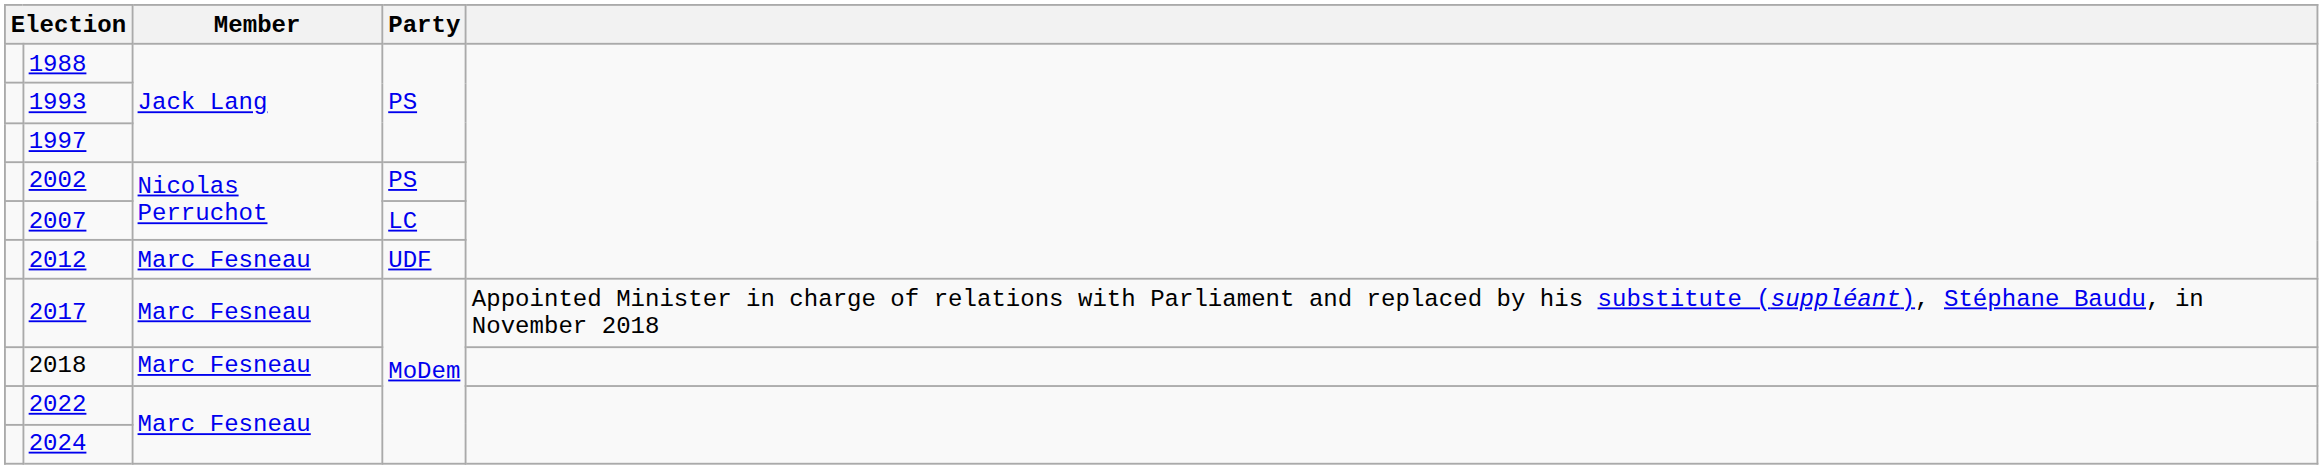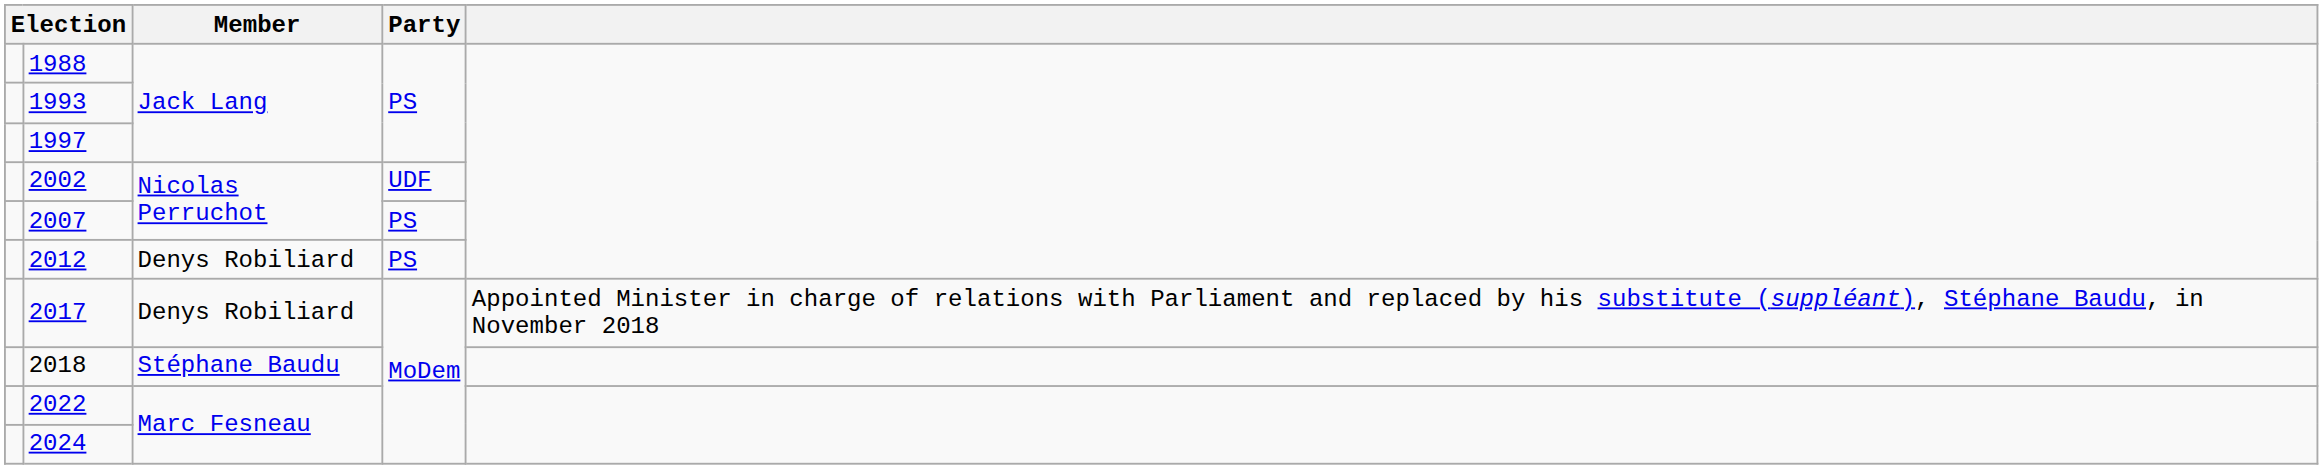(403, 181) PS -> (410, 181) UDF
(403, 221) LC -> (403, 221) PS
(224, 260) Marc Fesneau -> (246, 260) Denys Robiliard
(410, 260) UDF -> (403, 260) PS
(224, 313) Marc Fesneau -> (246, 313) Denys Robiliard
(224, 366) Marc Fesneau -> (239, 366) Stéphane Baudu
